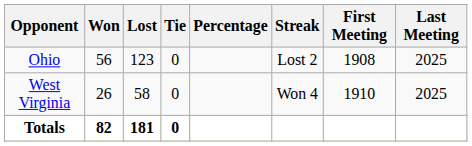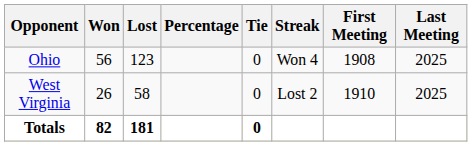columns swapped: (175, 25) <-> (231, 25)
(297, 60) Lost 2 -> (297, 60) Won 4
(297, 94) Won 4 -> (297, 94) Lost 2
